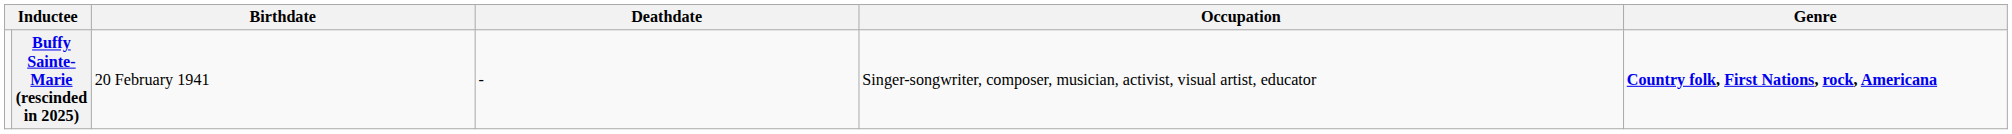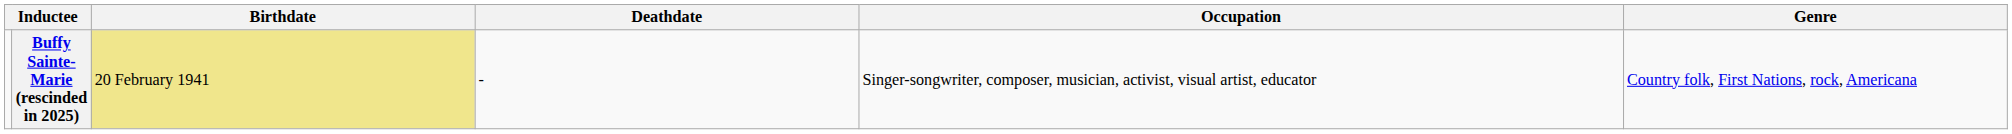(152, 79) no background -> (152, 79) khaki background
(1782, 79) bold -> (1772, 79) normal
